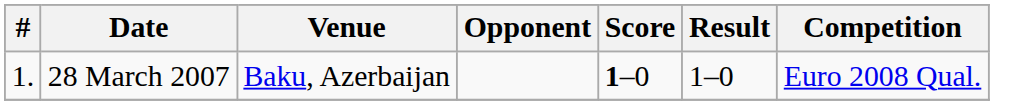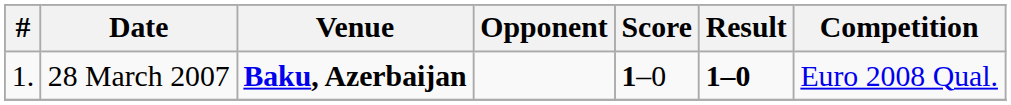(347, 75) normal -> (355, 75) bold
(711, 75) normal -> (728, 75) bold
